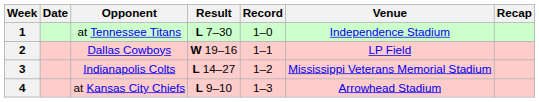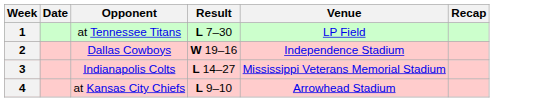- column: (263, 13)
(390, 32) Independence Stadium -> (344, 32) LP Field
(390, 50) LP Field -> (344, 50) Independence Stadium
